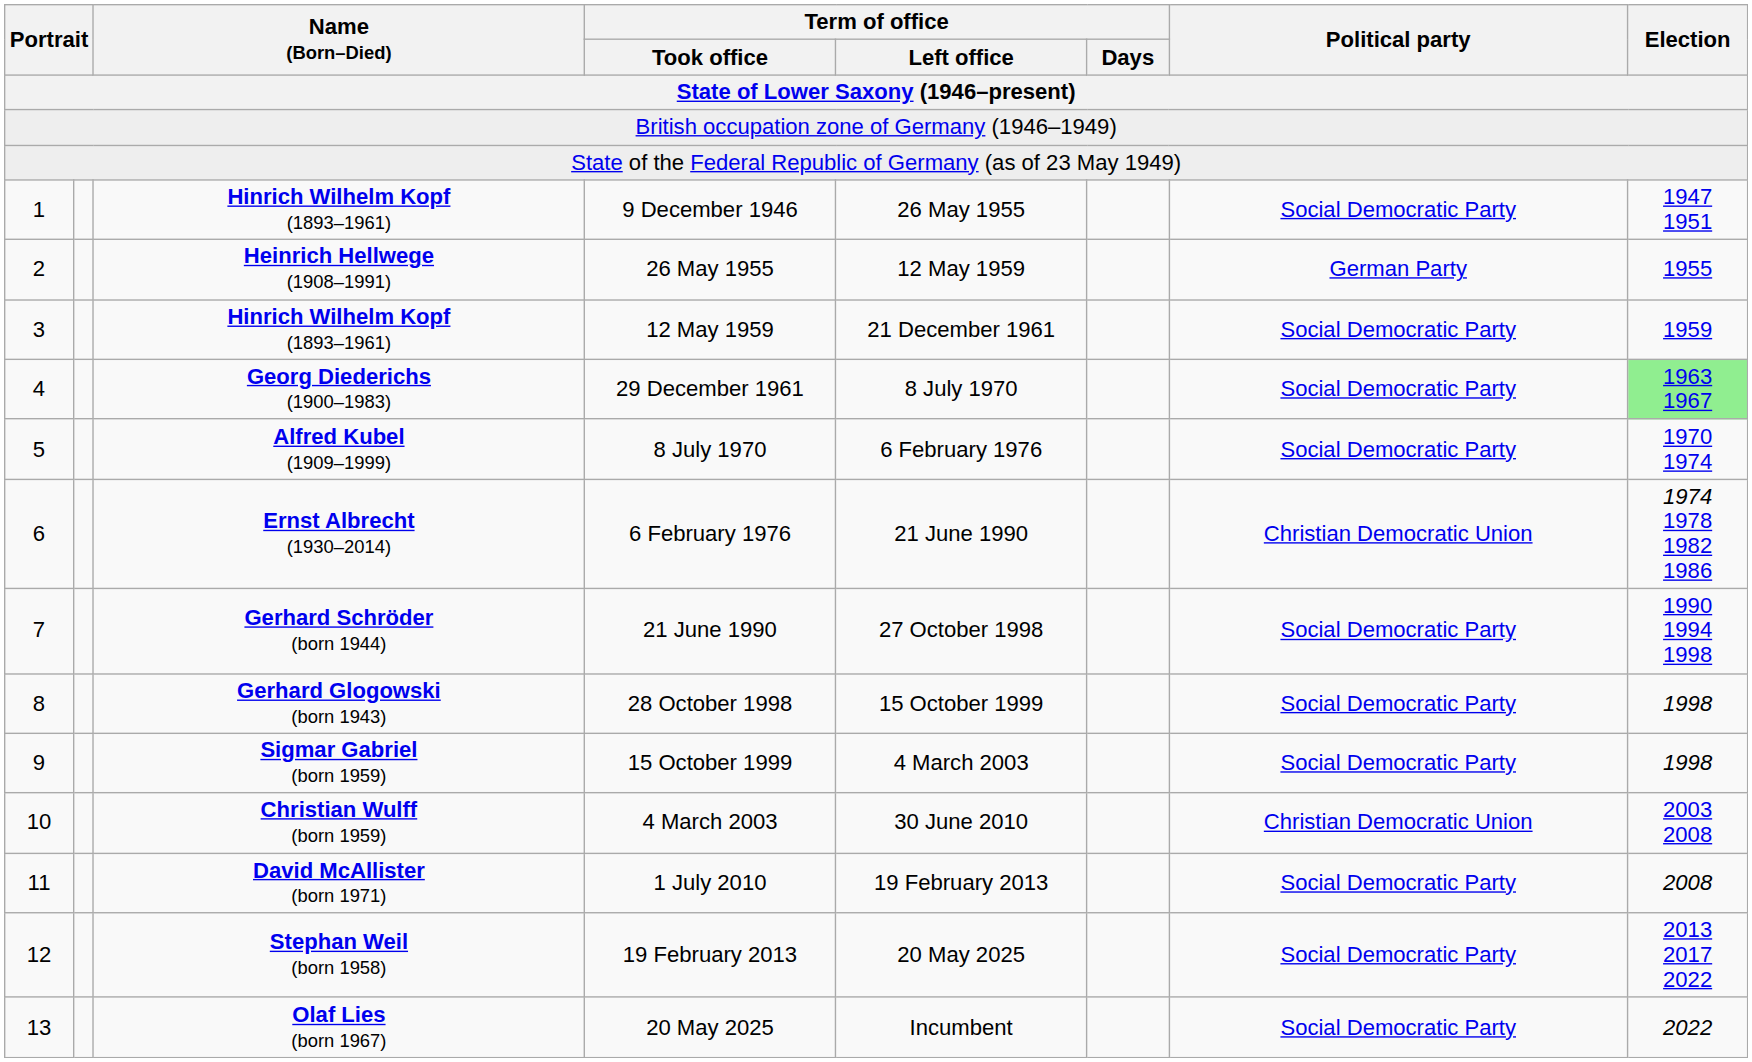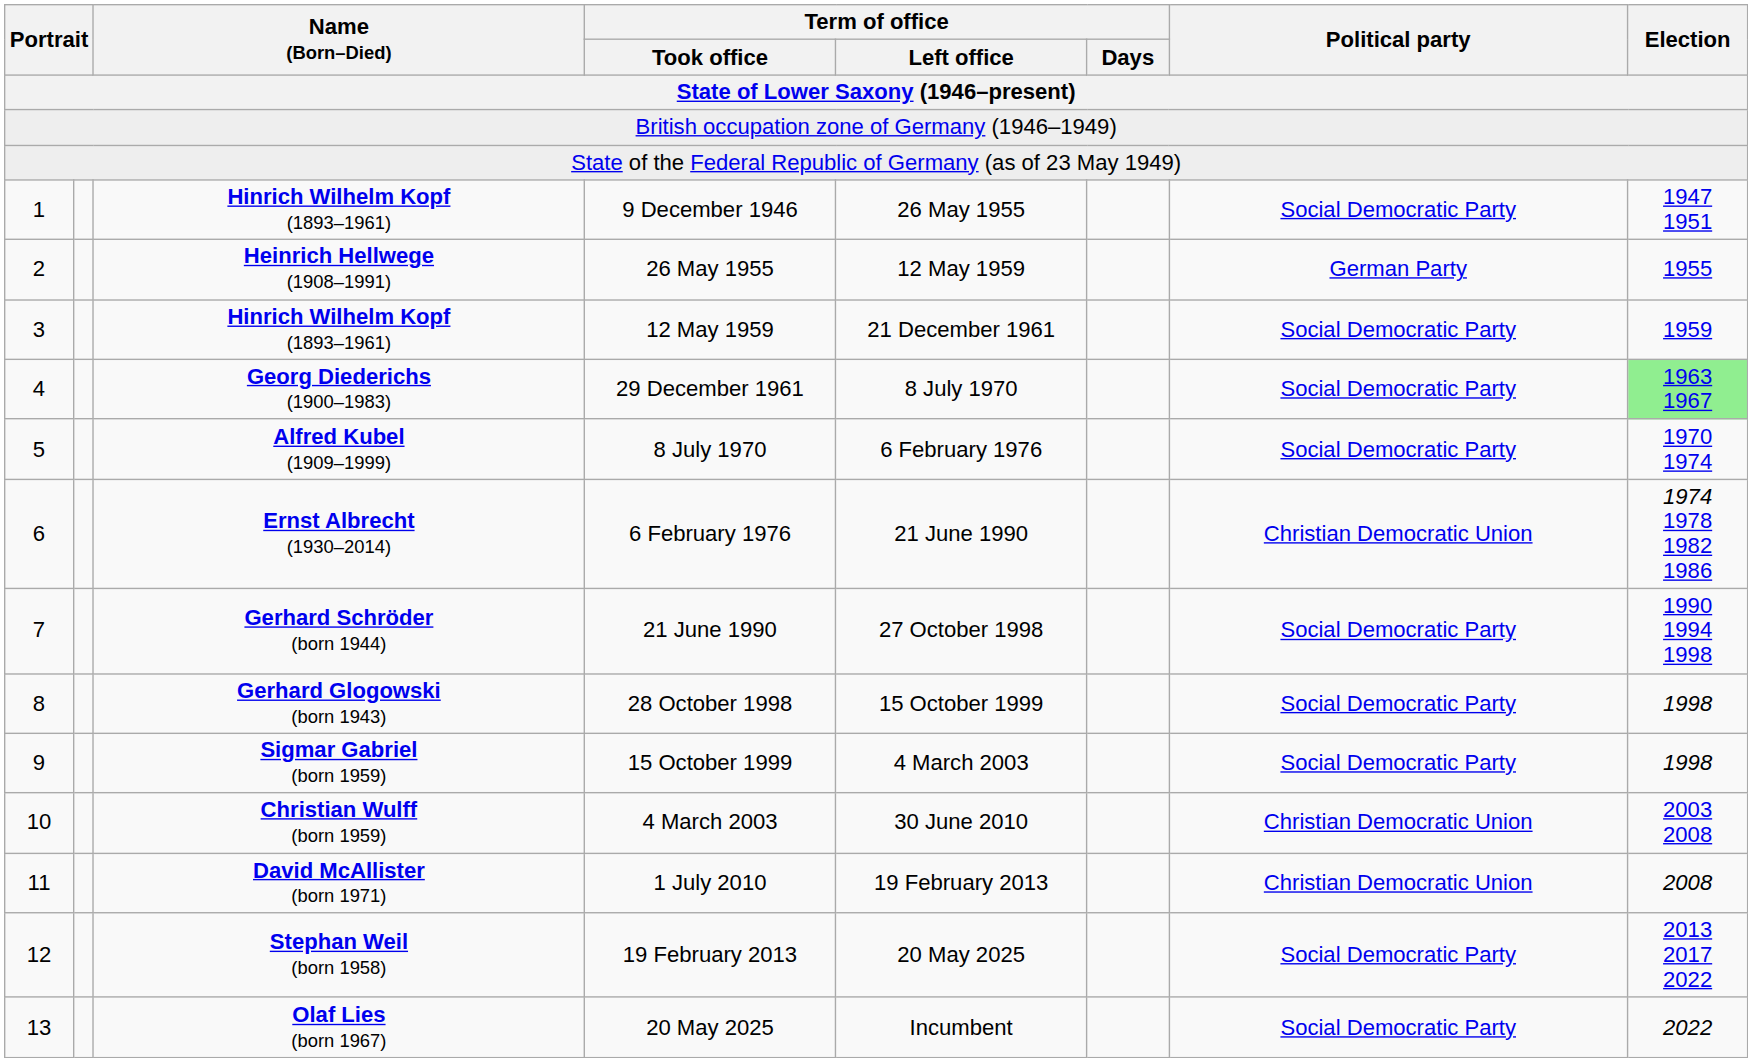(1398, 882) Social Democratic Party -> (1398, 882) Christian Democratic Union
